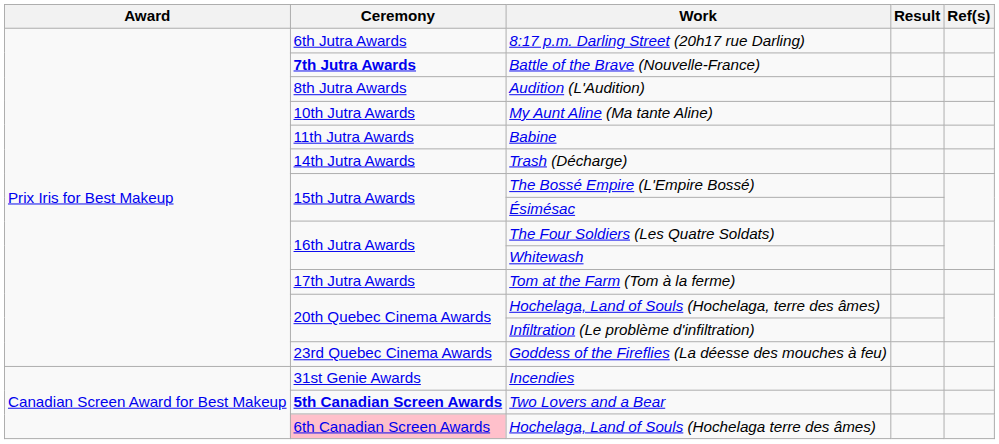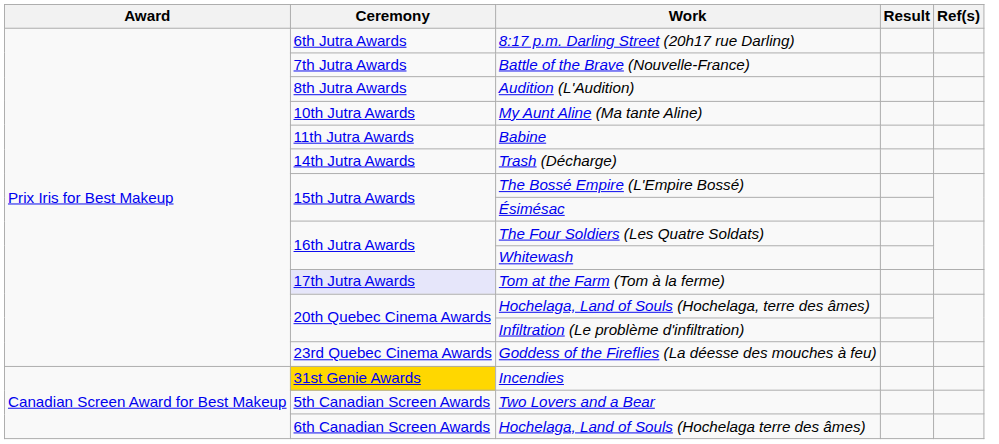(355, 64) bold -> (350, 64) normal
(354, 281) no background -> (354, 281) lavender background
(357, 378) no background -> (357, 378) gold background
(398, 402) bold -> (392, 402) normal
(392, 426) pink background -> (392, 426) no background
